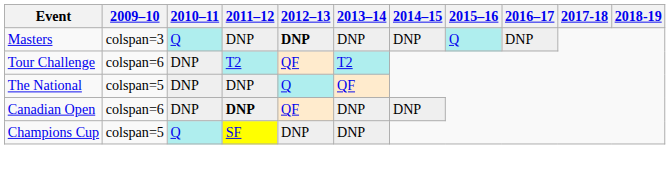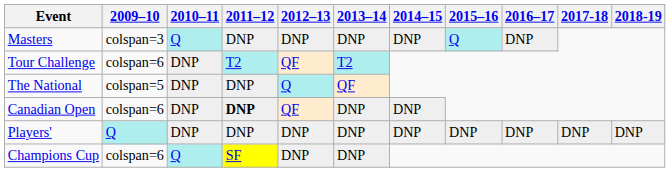(295, 39) bold -> (295, 39) normal
+ row: (30, 132)
(135, 132) colspan=5 -> (135, 156) colspan=6
